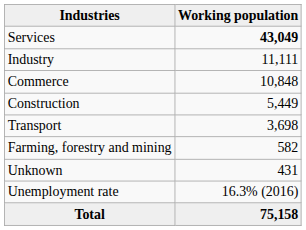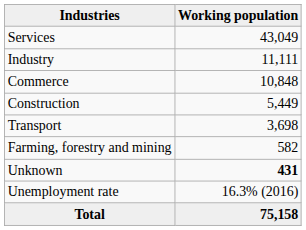(279, 37) bold -> (279, 37) normal
(288, 170) normal -> (288, 170) bold
